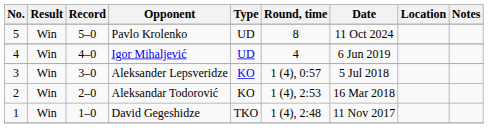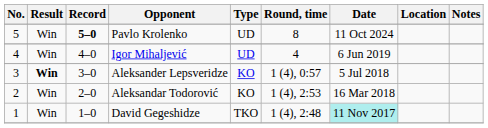(87, 34) normal -> (87, 34) bold
(47, 73) normal -> (47, 73) bold
(364, 113) no background -> (364, 113) paleturquoise background
